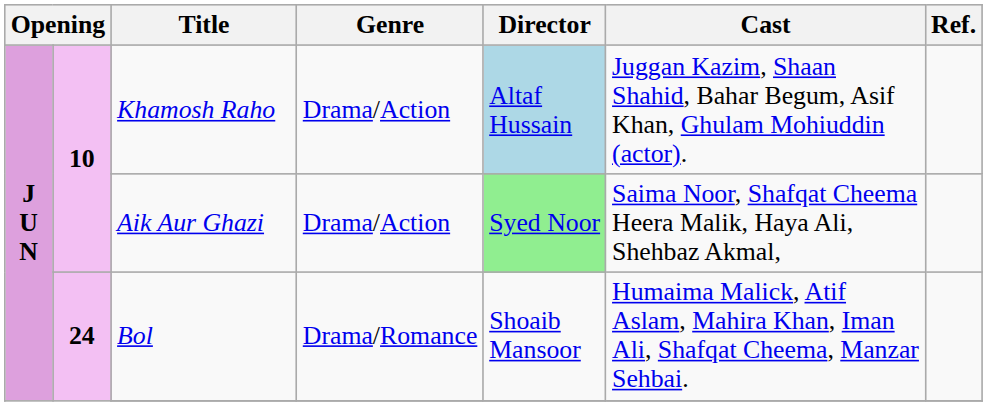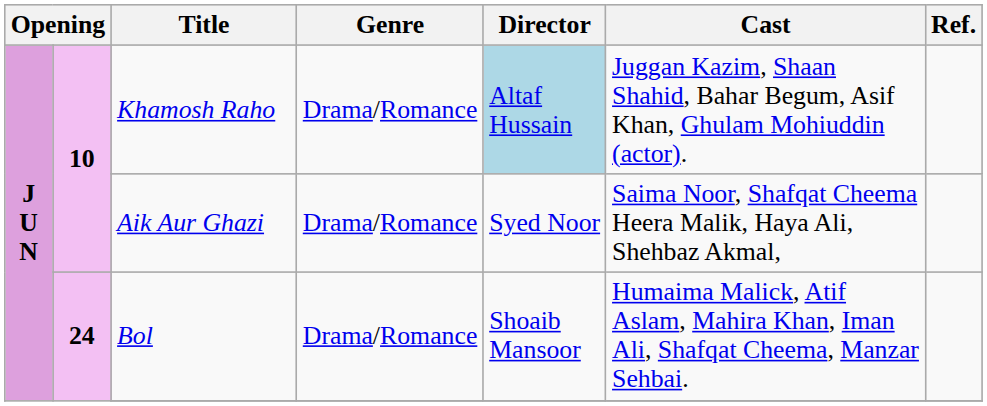(376, 109) Drama/Action -> (390, 109) Drama/Romance
(376, 222) Drama/Action -> (390, 222) Drama/Romance
(545, 222) lightgreen background -> (545, 222) no background
